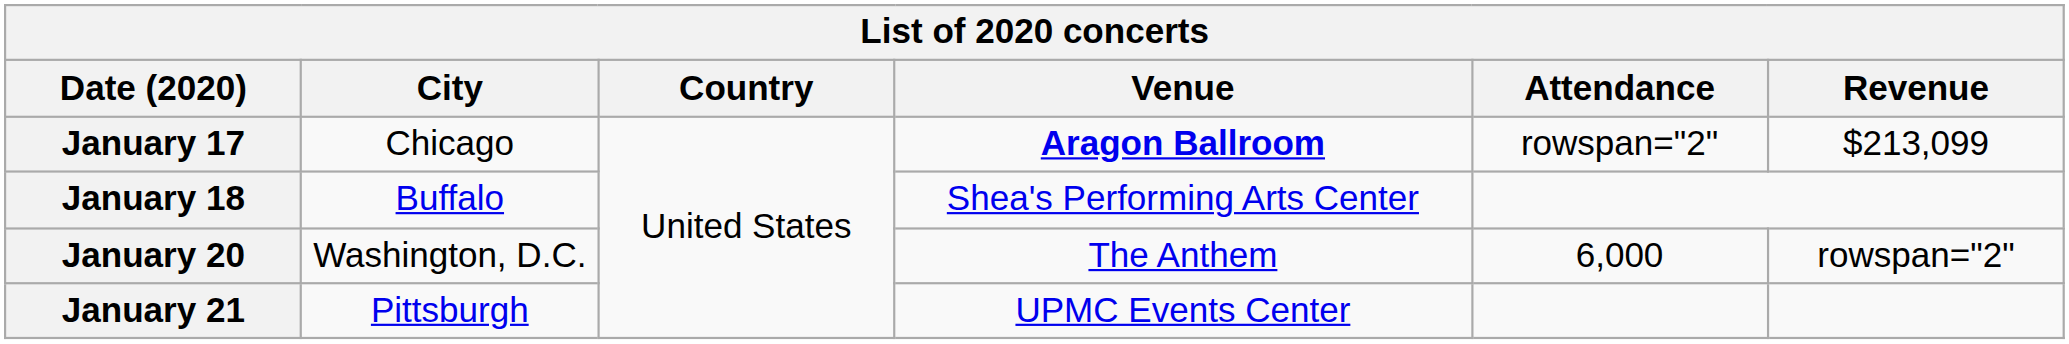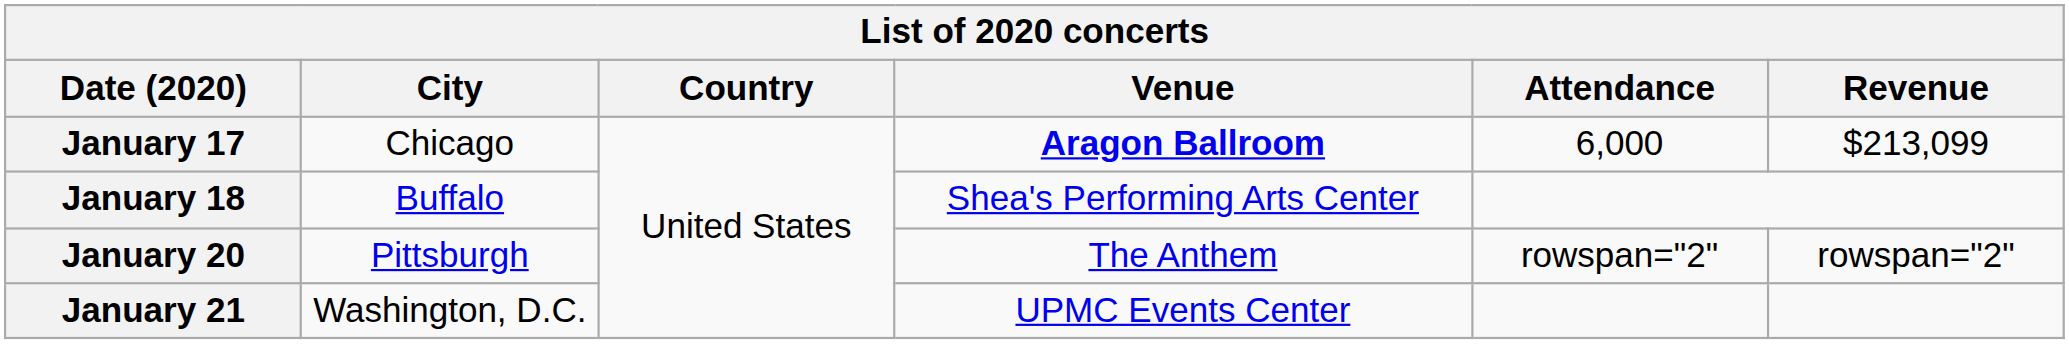(1620, 143) rowspan="2" -> (1620, 143) 6,000
(450, 254) Washington, D.C. -> (450, 254) Pittsburgh
(1620, 254) 6,000 -> (1620, 254) rowspan="2"
(450, 310) Pittsburgh -> (450, 310) Washington, D.C.
